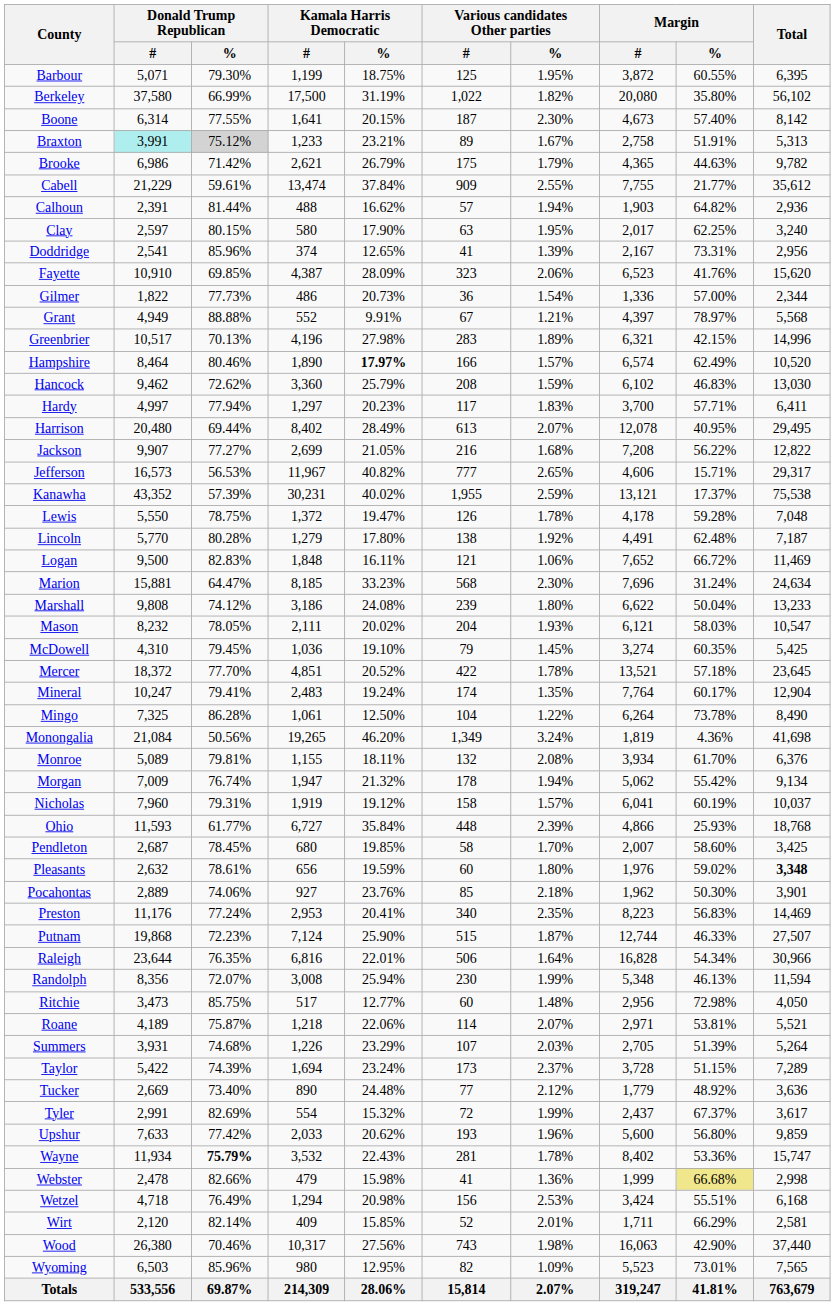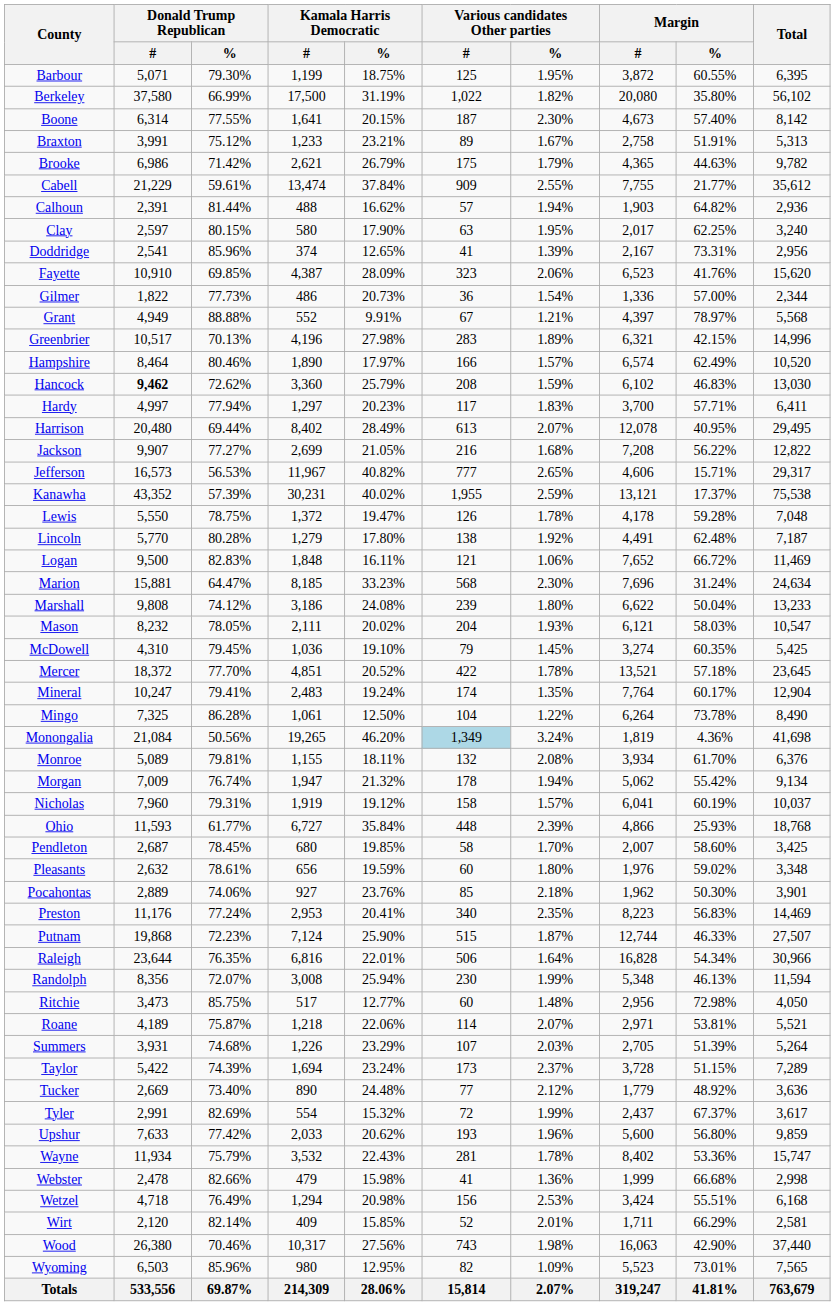(153, 141) paleturquoise background -> (153, 141) no background
(230, 141) lightgrey background -> (230, 141) no background
(383, 362) bold -> (383, 362) normal
(153, 384) normal -> (153, 384) bold
(466, 737) no background -> (466, 737) lightblue background
(792, 870) bold -> (792, 870) normal
(230, 1157) bold -> (230, 1157) normal
(715, 1179) khaki background -> (715, 1179) no background
